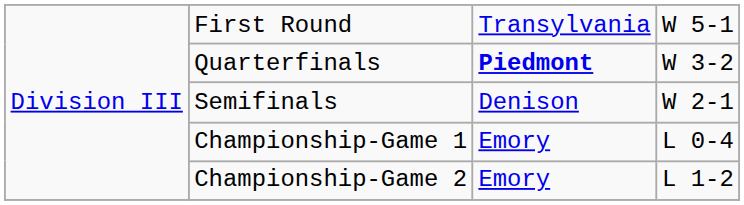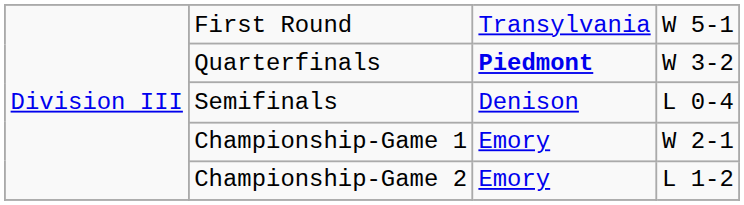(698, 102) W 2-1 -> (698, 102) L 0-4
(698, 141) L 0-4 -> (698, 141) W 2-1
